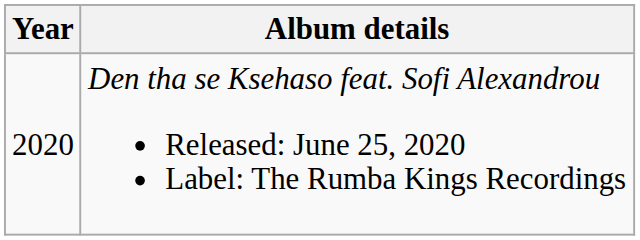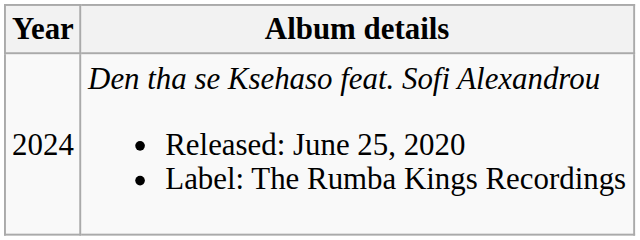(43, 143) 2020 -> (43, 143) 2024
